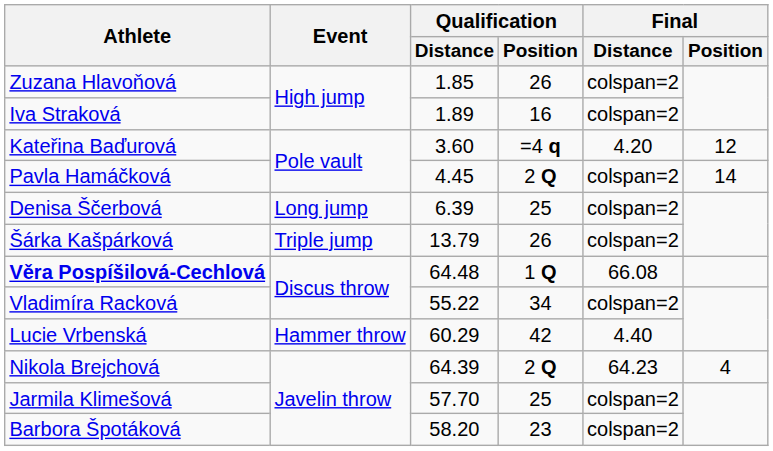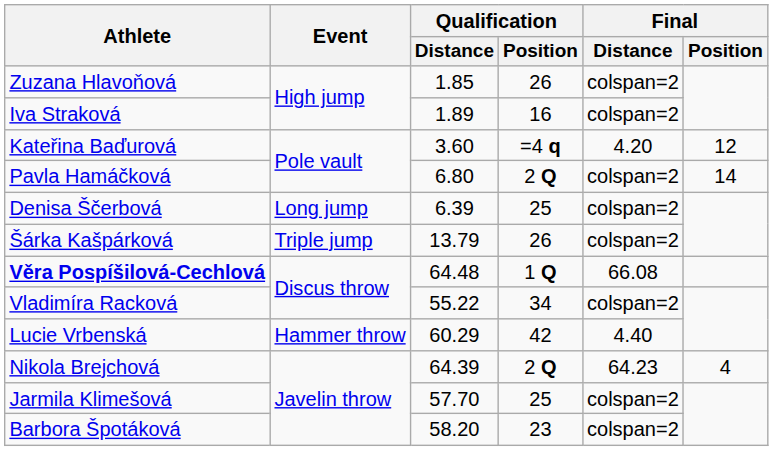(454, 177) 4.45 -> (454, 177) 6.80
